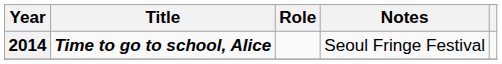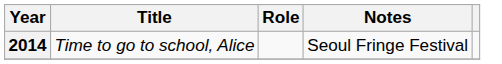(163, 45) bold -> (154, 45) normal
